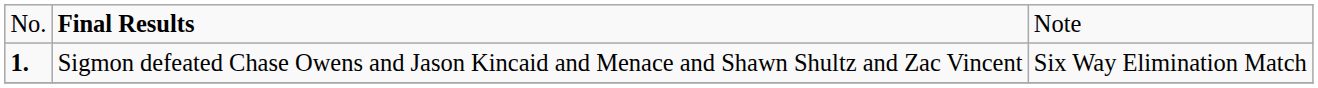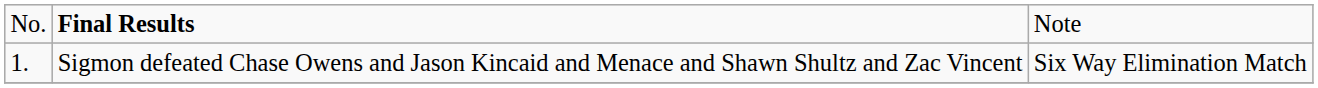(20, 62) bold -> (20, 62) normal
